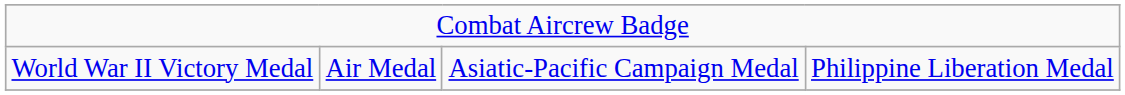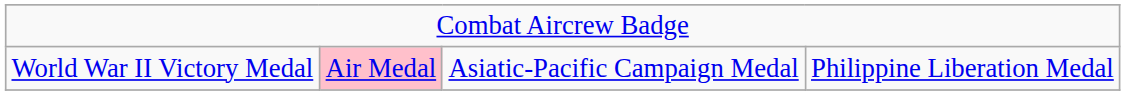(381, 68) no background -> (381, 68) pink background
